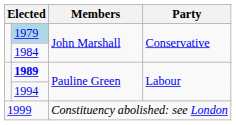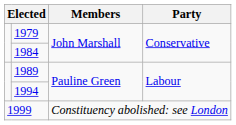(26, 33) lightblue background -> (26, 33) no background
(26, 71) bold -> (26, 71) normal
